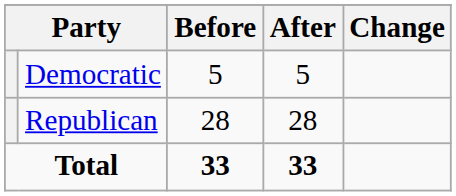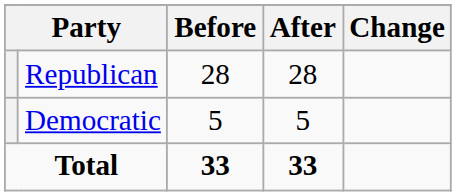rows swapped: (91, 119) <-> (93, 73)
